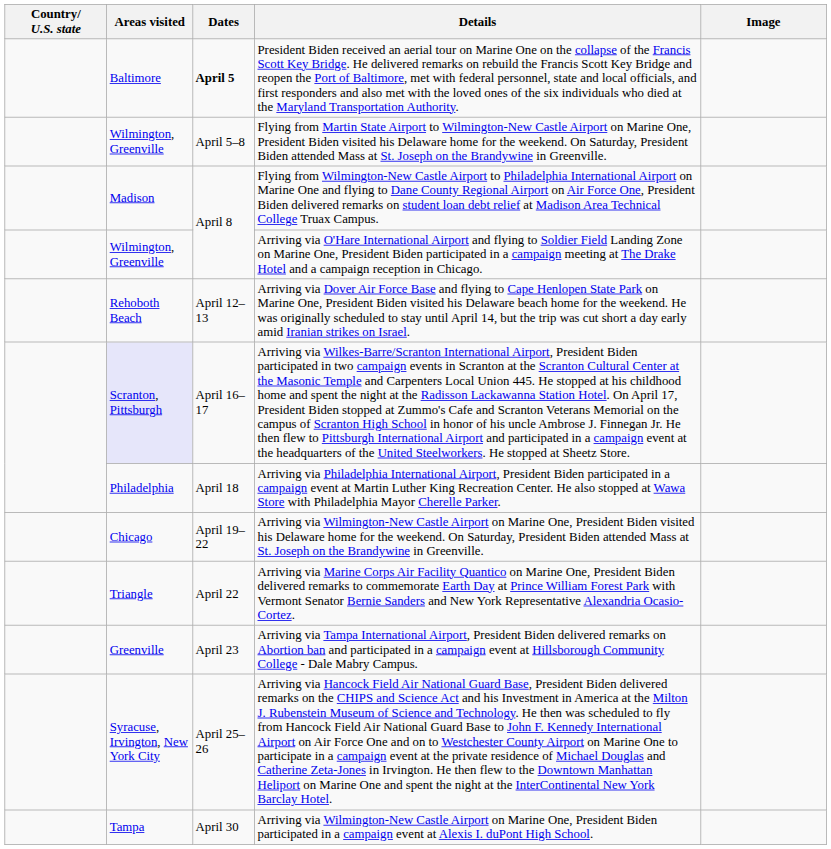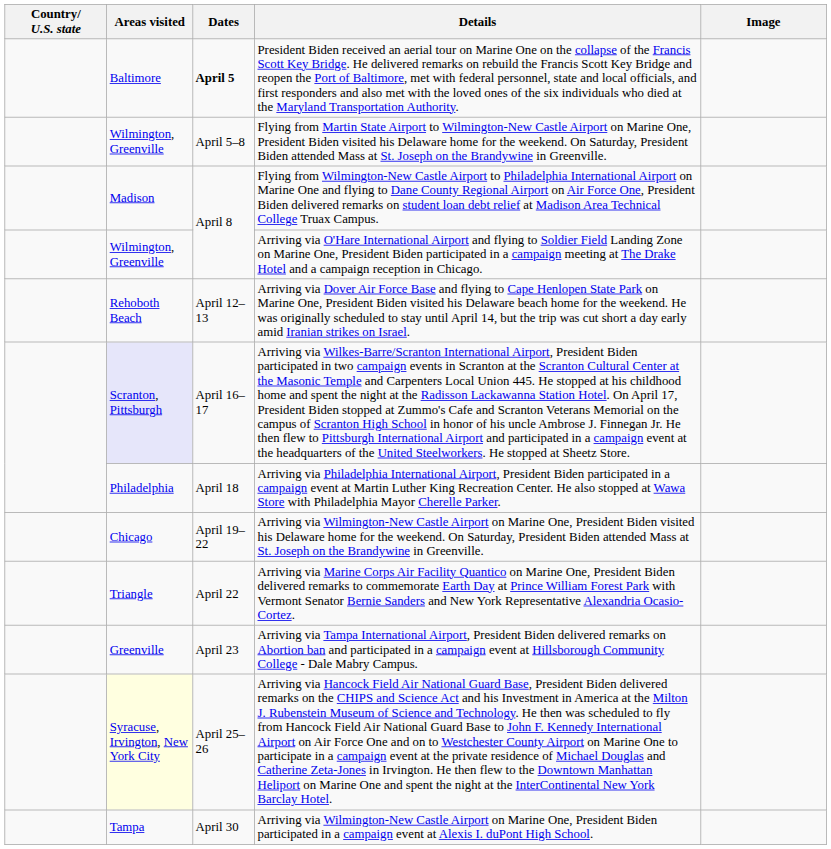(149, 741) no background -> (149, 741) lightyellow background
